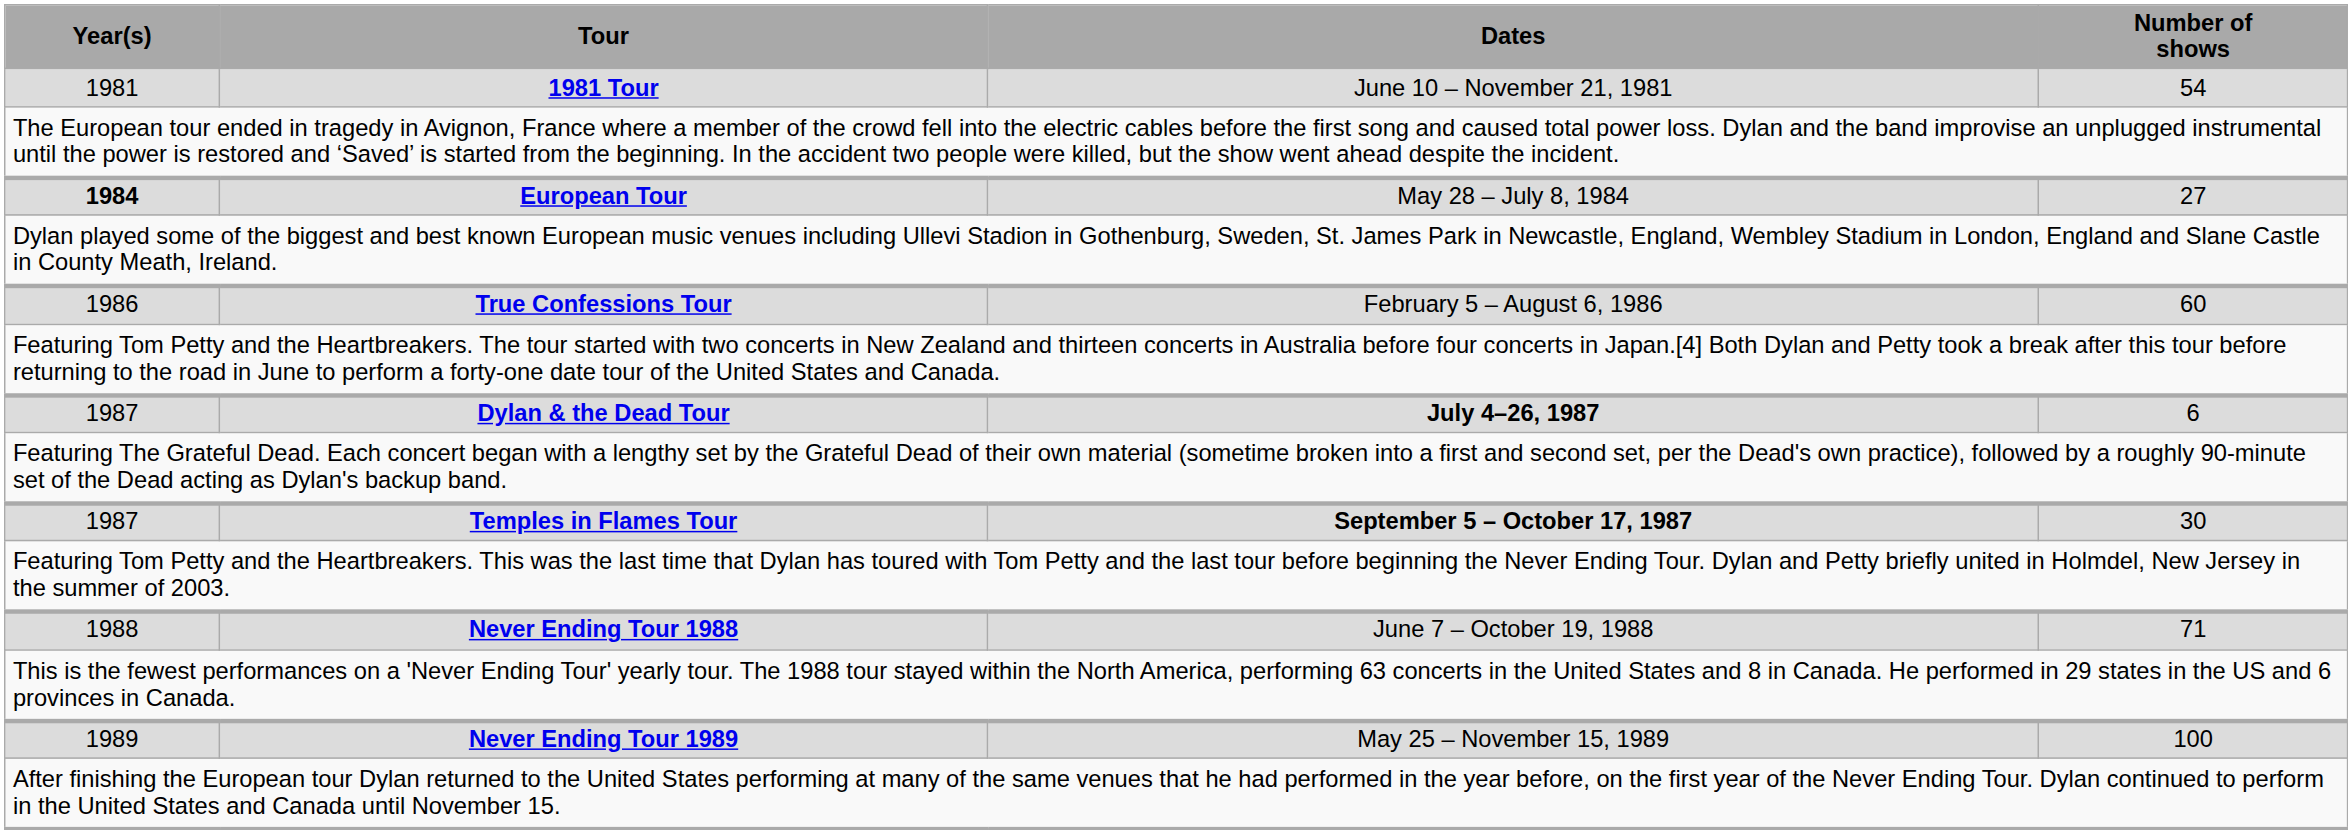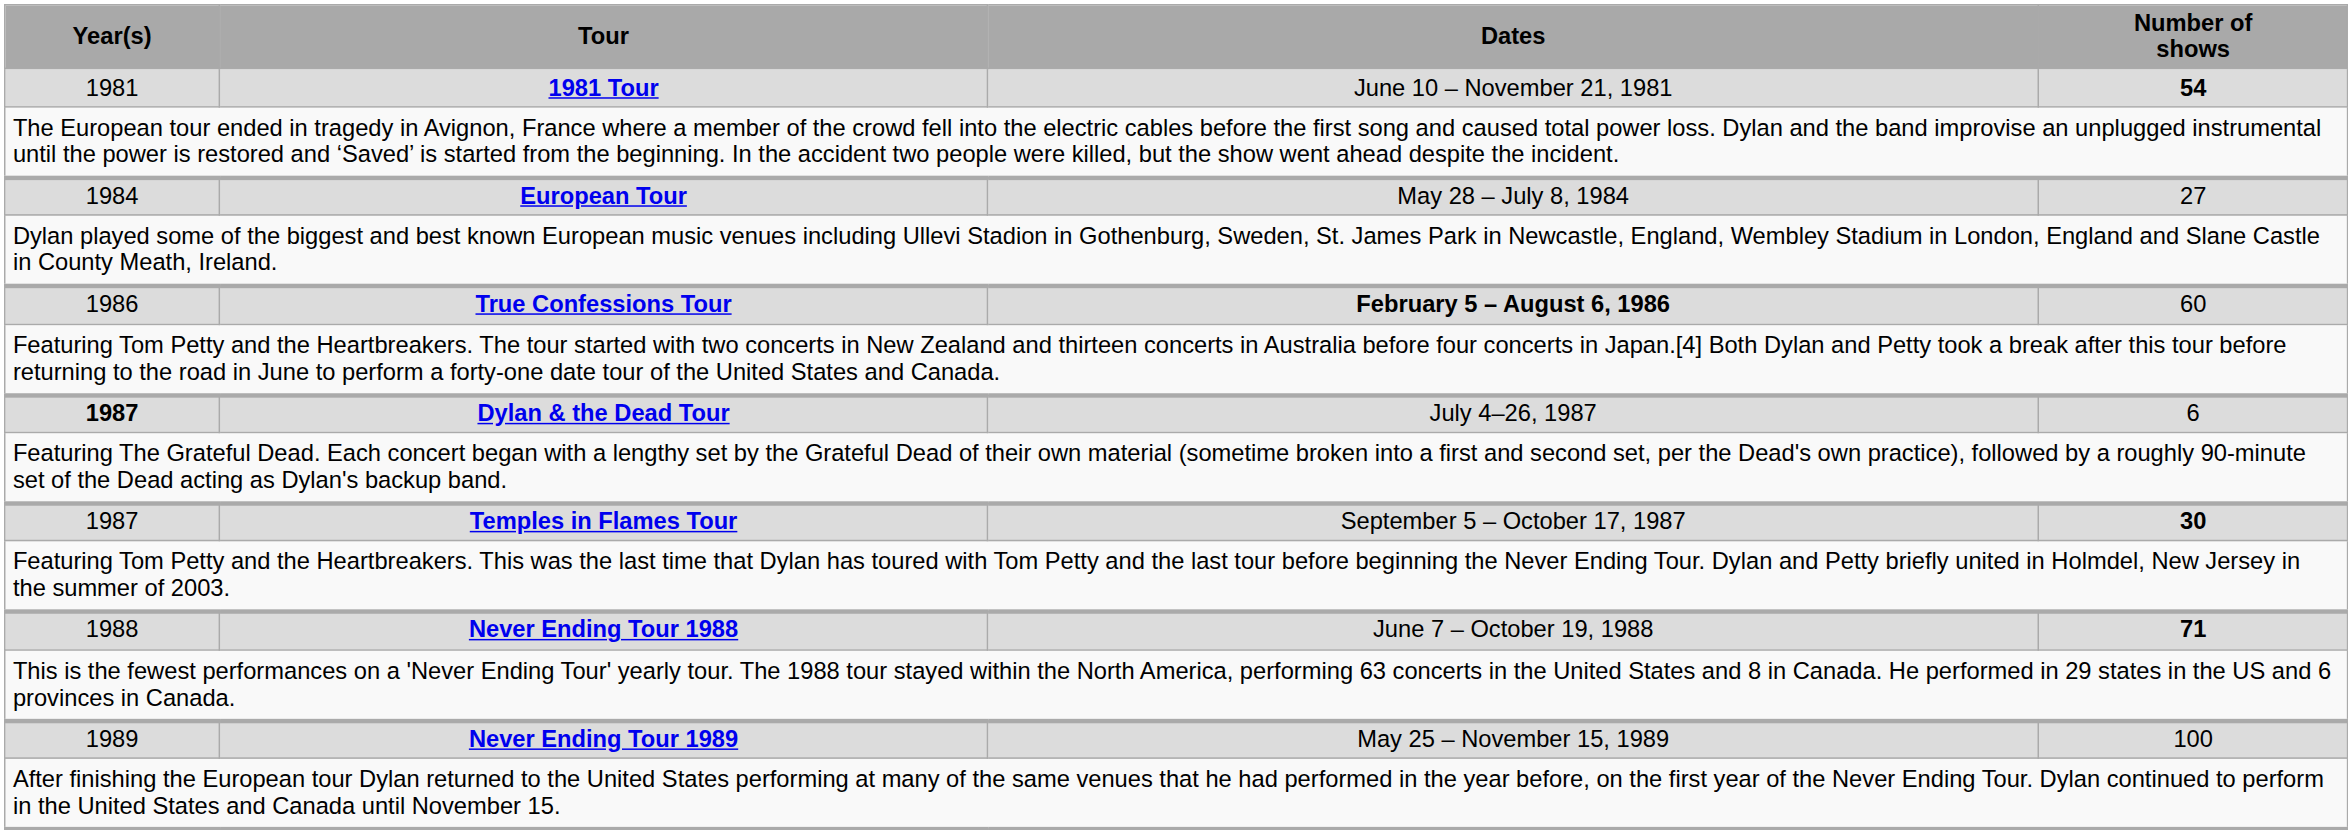(2193, 87) normal -> (2193, 87) bold
(112, 196) bold -> (112, 196) normal
(1513, 304) normal -> (1513, 304) bold
(112, 413) normal -> (112, 413) bold
(1513, 413) bold -> (1513, 413) normal
(1513, 521) bold -> (1513, 521) normal
(2193, 521) normal -> (2193, 521) bold
(2193, 630) normal -> (2193, 630) bold
